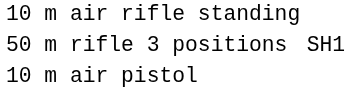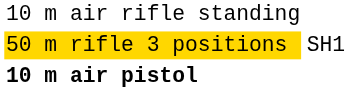(147, 45) no background -> (147, 45) gold background
(102, 77) normal -> (102, 77) bold
